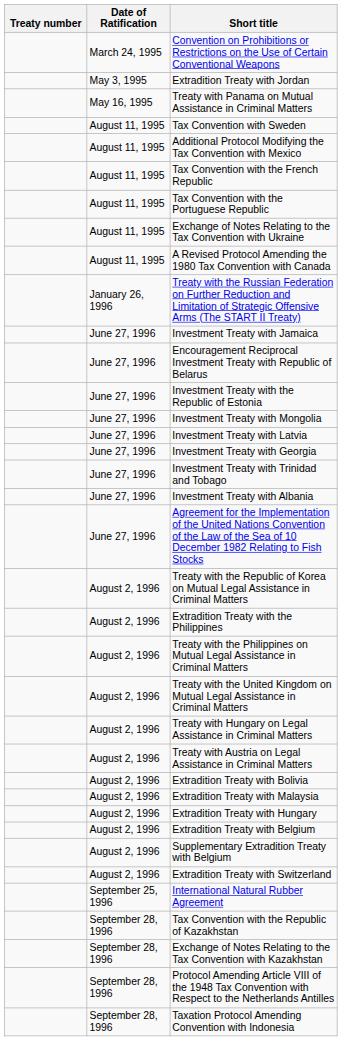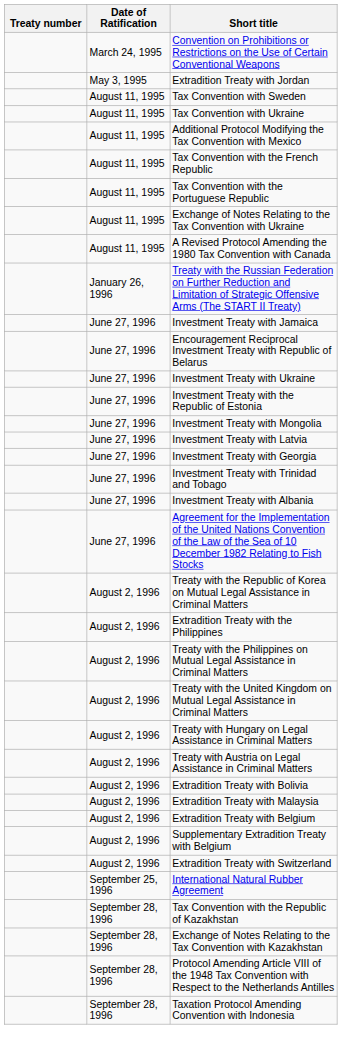- row: (243, 103)
+ row: (238, 113)
+ row: (244, 379)
- row: (245, 813)
